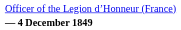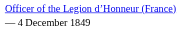(49, 22) bold -> (48, 22) normal
